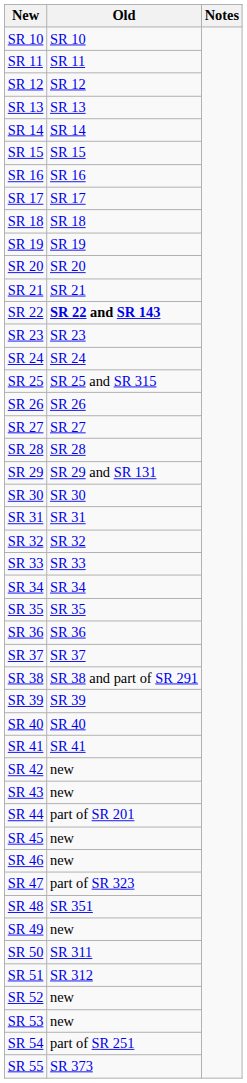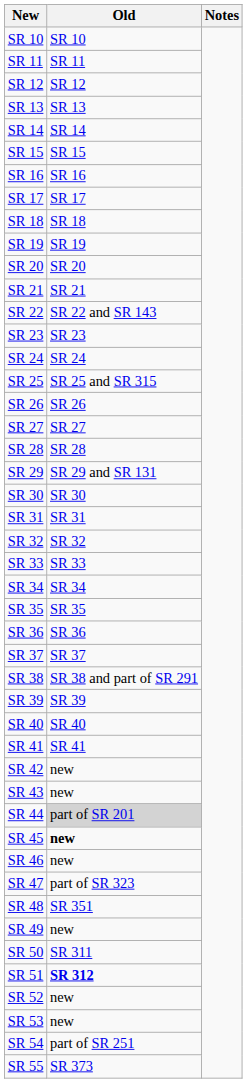(105, 312) bold -> (103, 312) normal
(92, 815) no background -> (92, 815) lightgrey background
(62, 838) normal -> (62, 838) bold
(71, 975) normal -> (72, 975) bold
